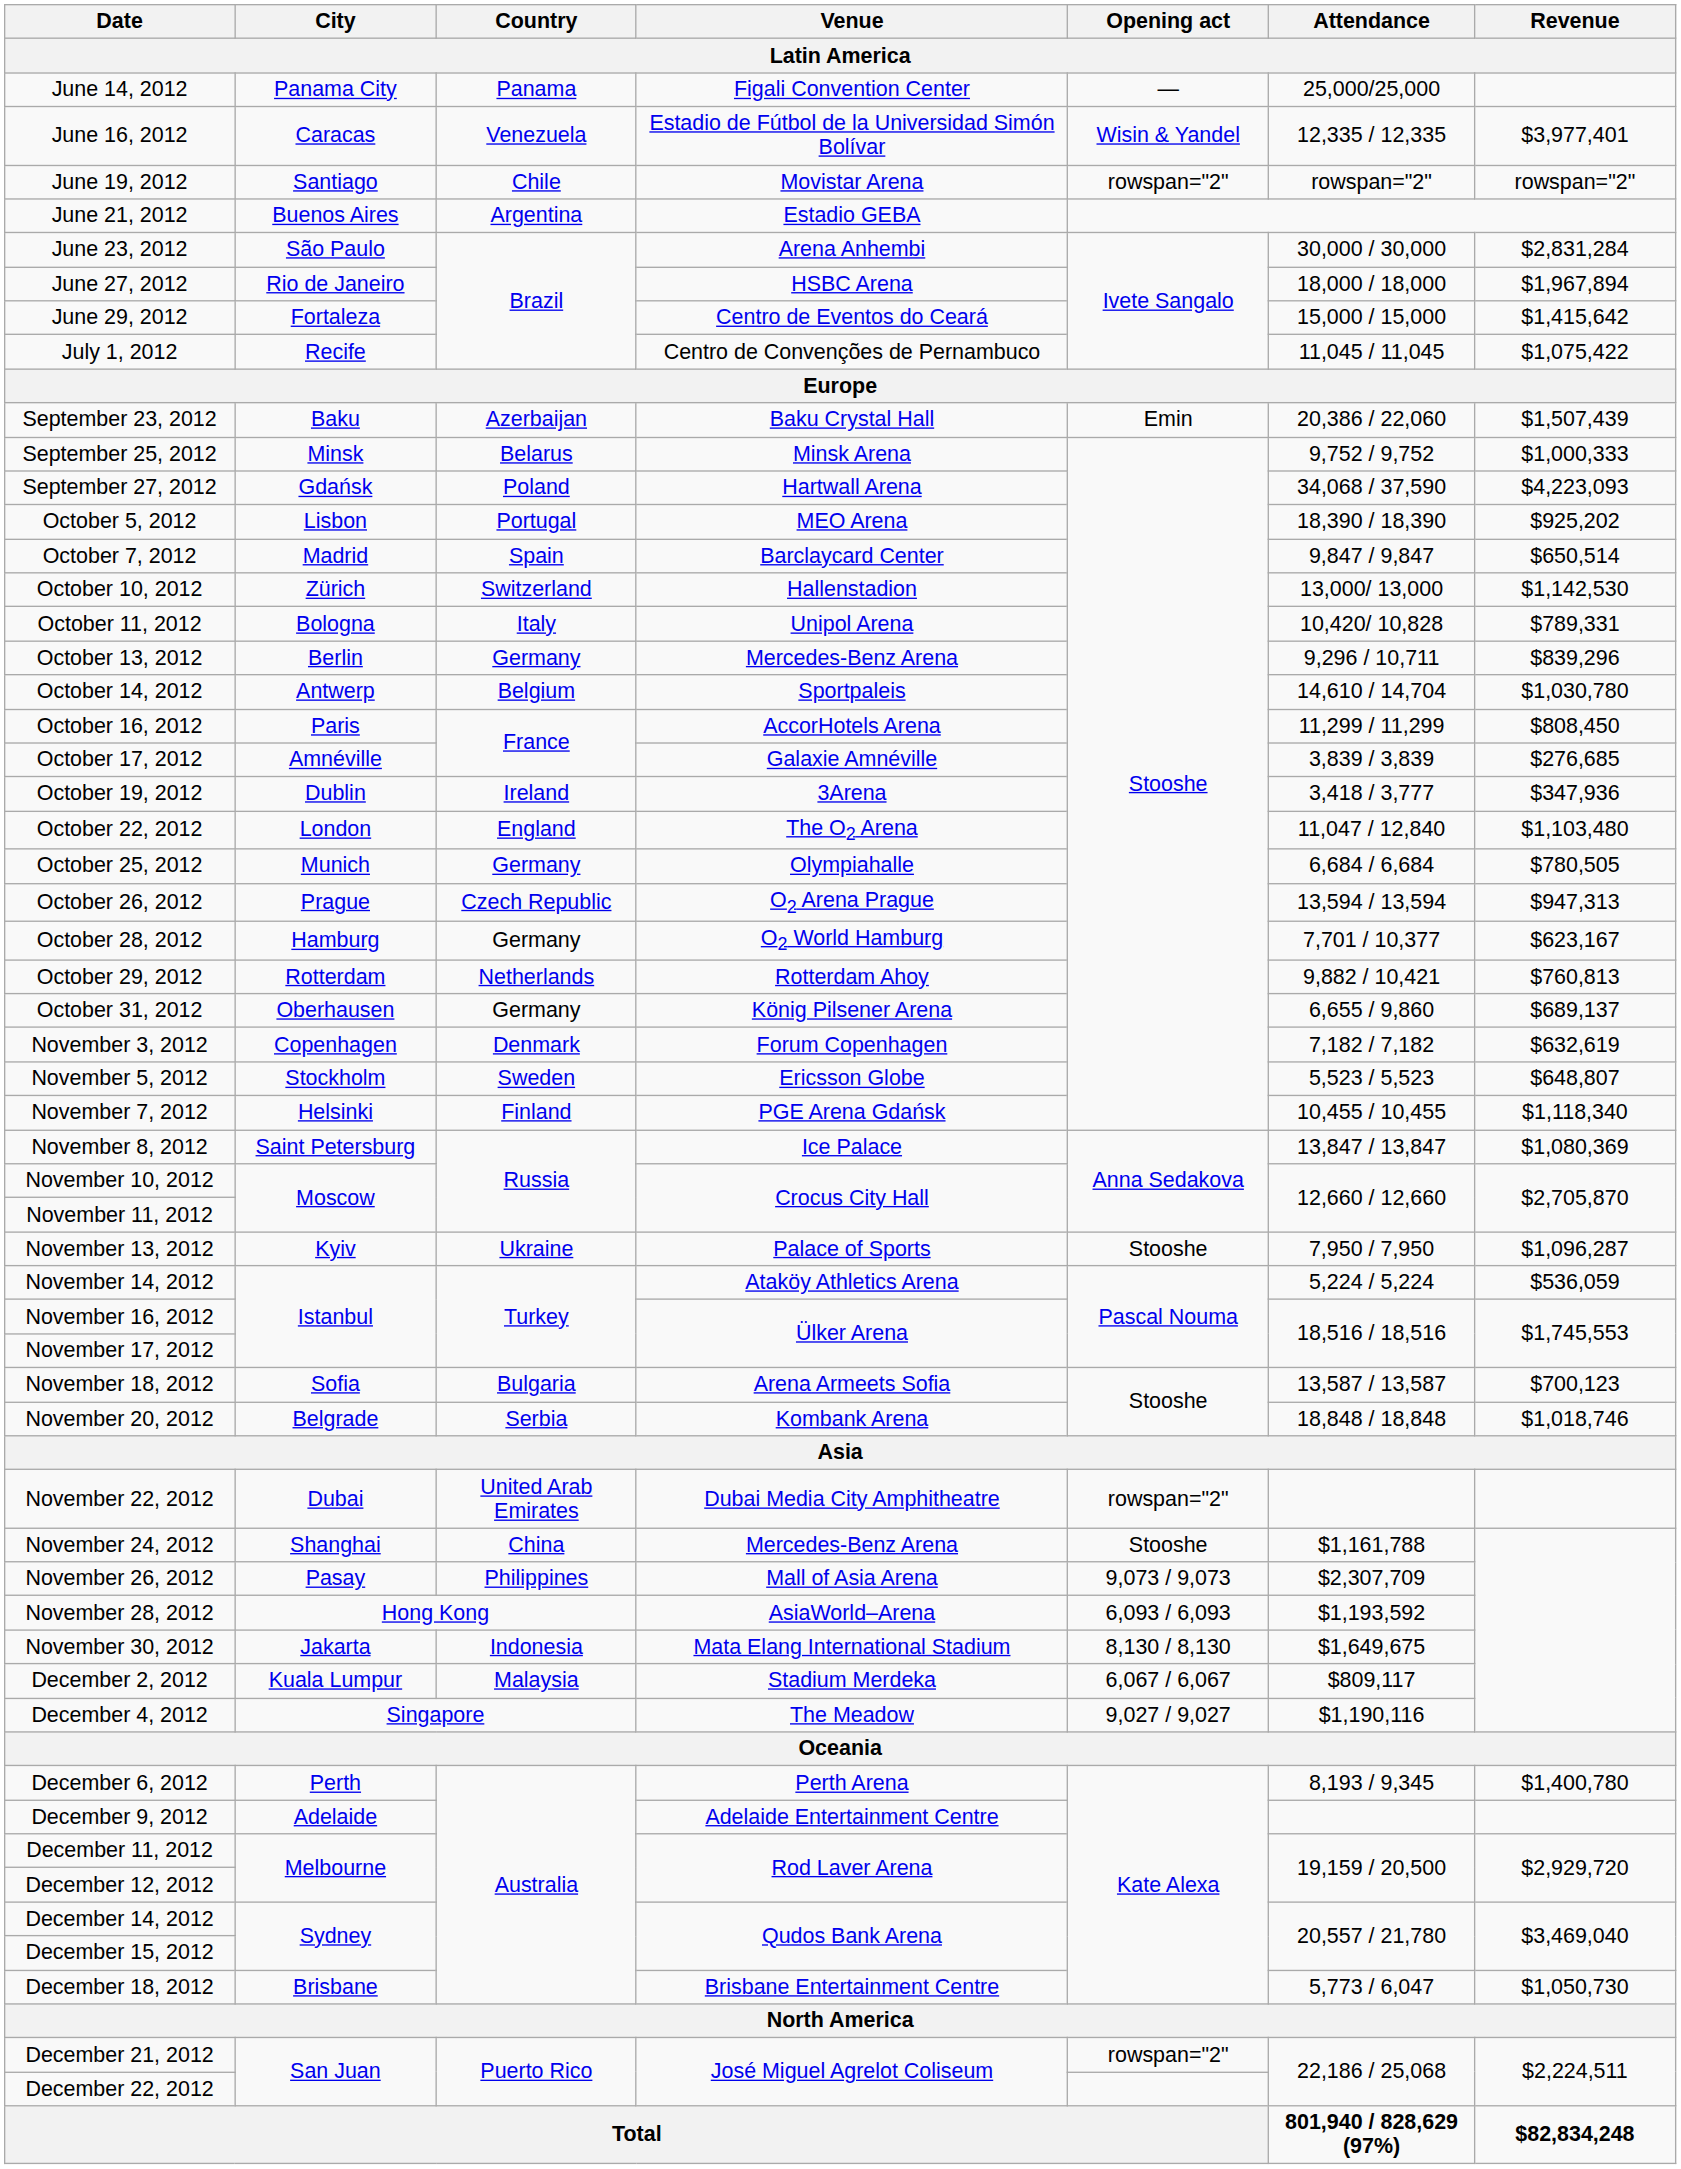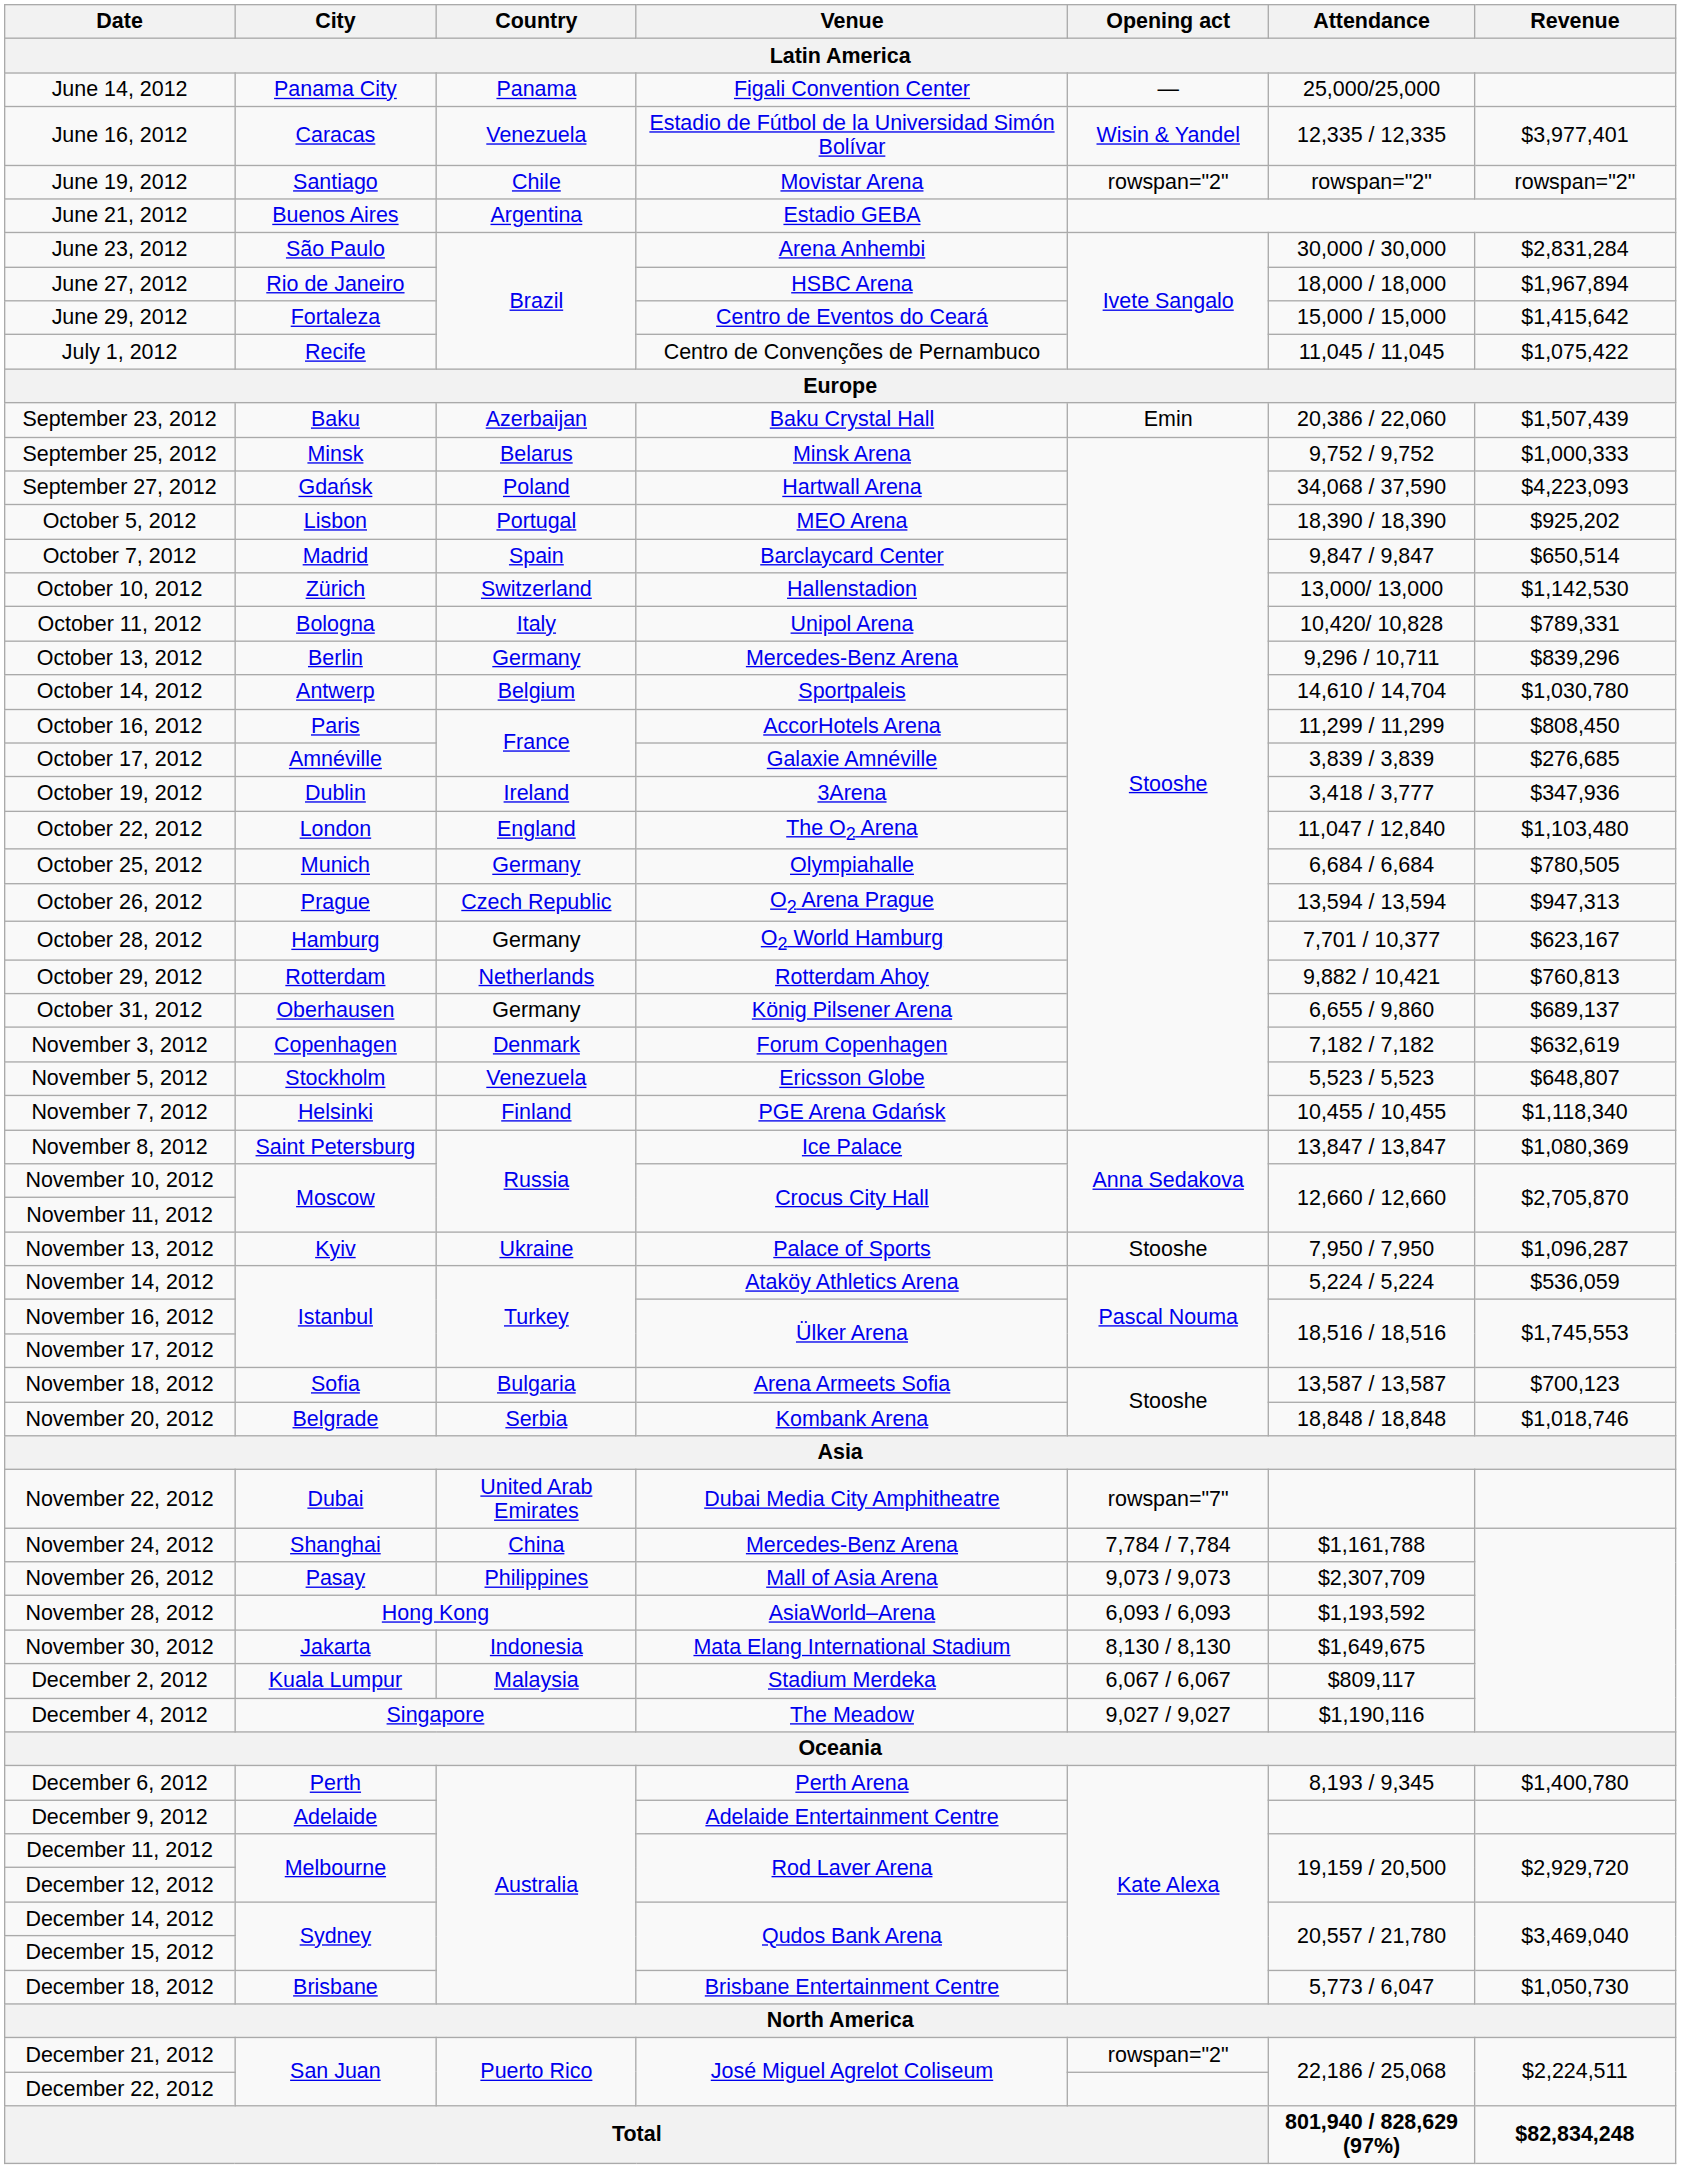(536, 1078) Sweden -> (536, 1078) Venezuela
(1168, 1498) rowspan="2" -> (1168, 1498) rowspan="7"
(1168, 1544) Stooshe -> (1168, 1544) 7,784 / 7,784
